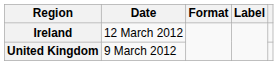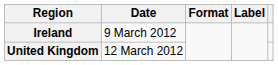(143, 32) 12 March 2012 -> (140, 32) 9 March 2012
(140, 51) 9 March 2012 -> (143, 51) 12 March 2012
